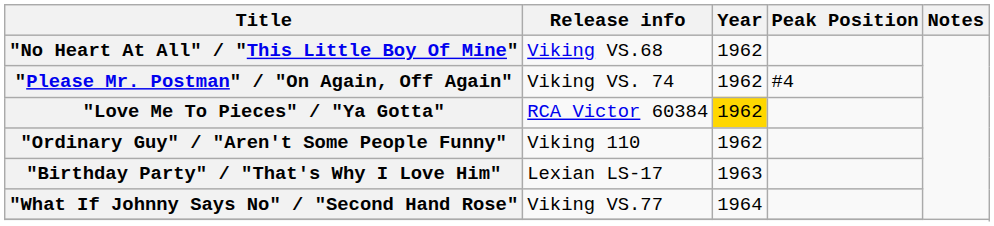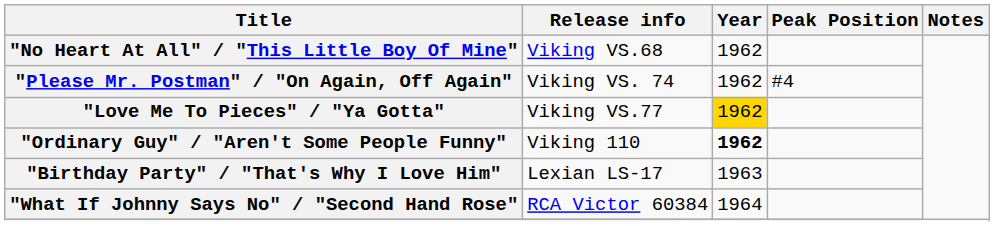(618, 112) RCA Victor 60384 -> (595, 112) Viking VS.77
(740, 143) normal -> (740, 143) bold
(595, 204) Viking VS.77 -> (618, 204) RCA Victor 60384
